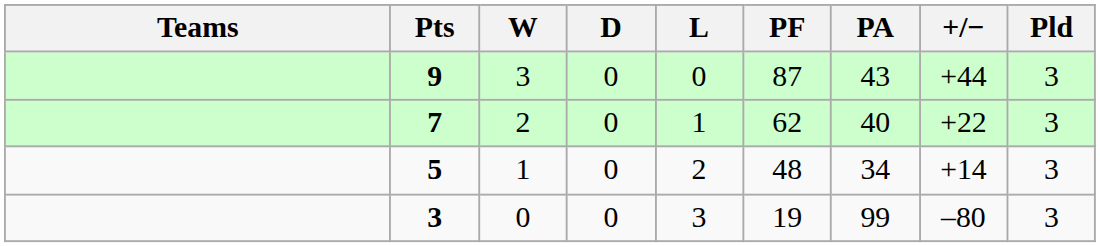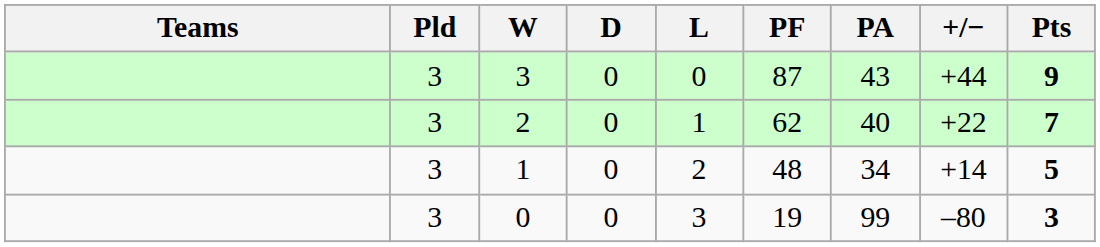columns swapped: (1052, 28) <-> (435, 28)
